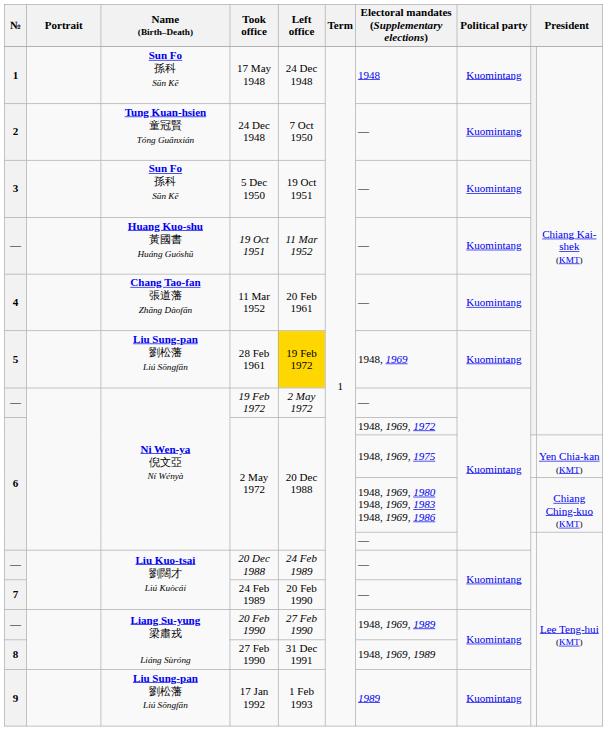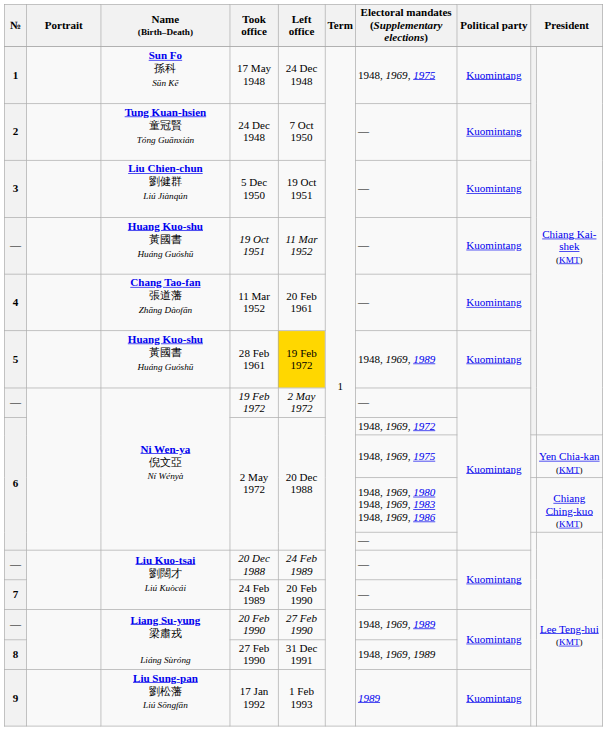(369, 75) 1948 -> (397, 75) 1948, 1969, 1975
(165, 182) Sun Fo 孫科 Sūn Kē -> (165, 182) Liu Chien-chun 劉健群 Liú Jiànqún
(165, 353) Liu Sung-pan 劉松藩 Liú Sōngfān -> (165, 353) Huang Kuo-shu 黃國書 Huáng Guóshū
(383, 359) 1948, 1969 -> (397, 359) 1948, 1969, 1989
